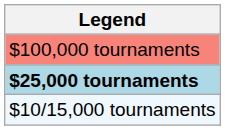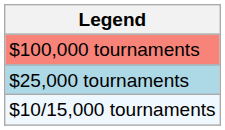(104, 79) bold -> (99, 79) normal
